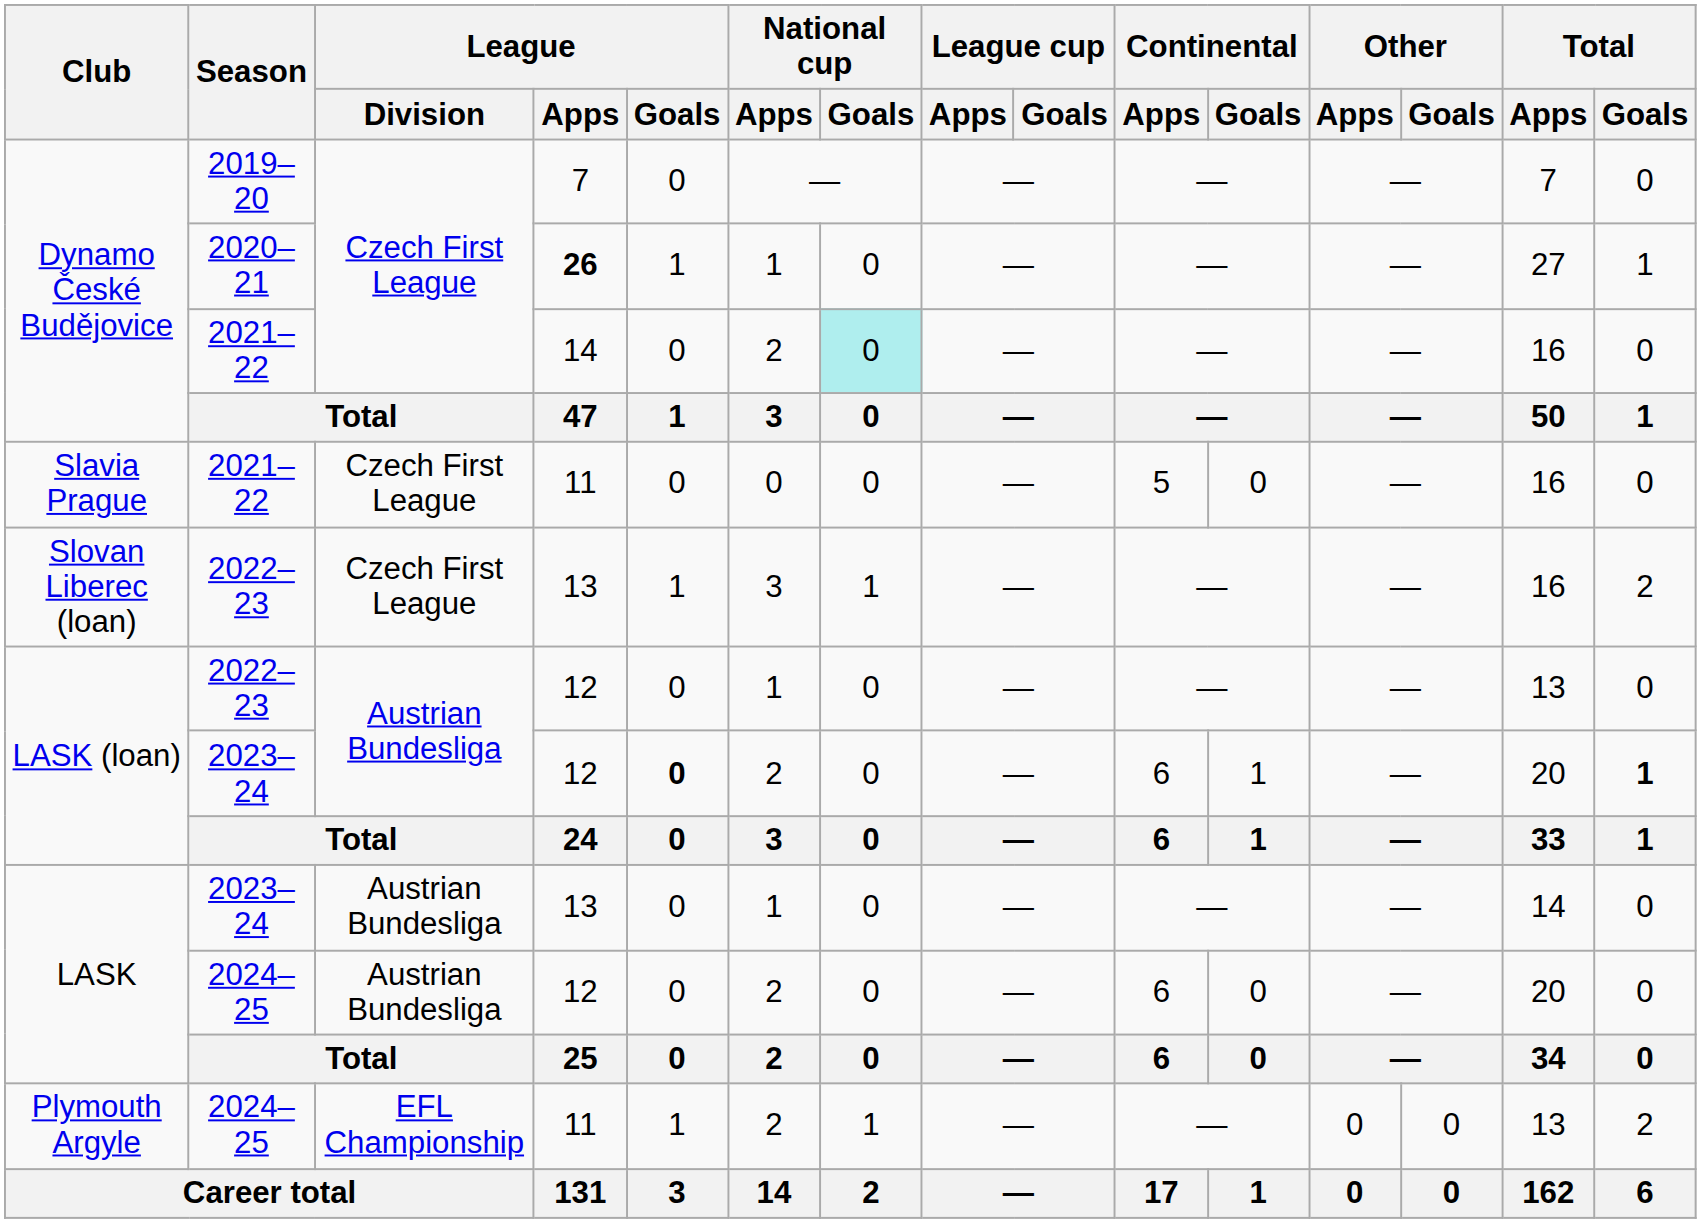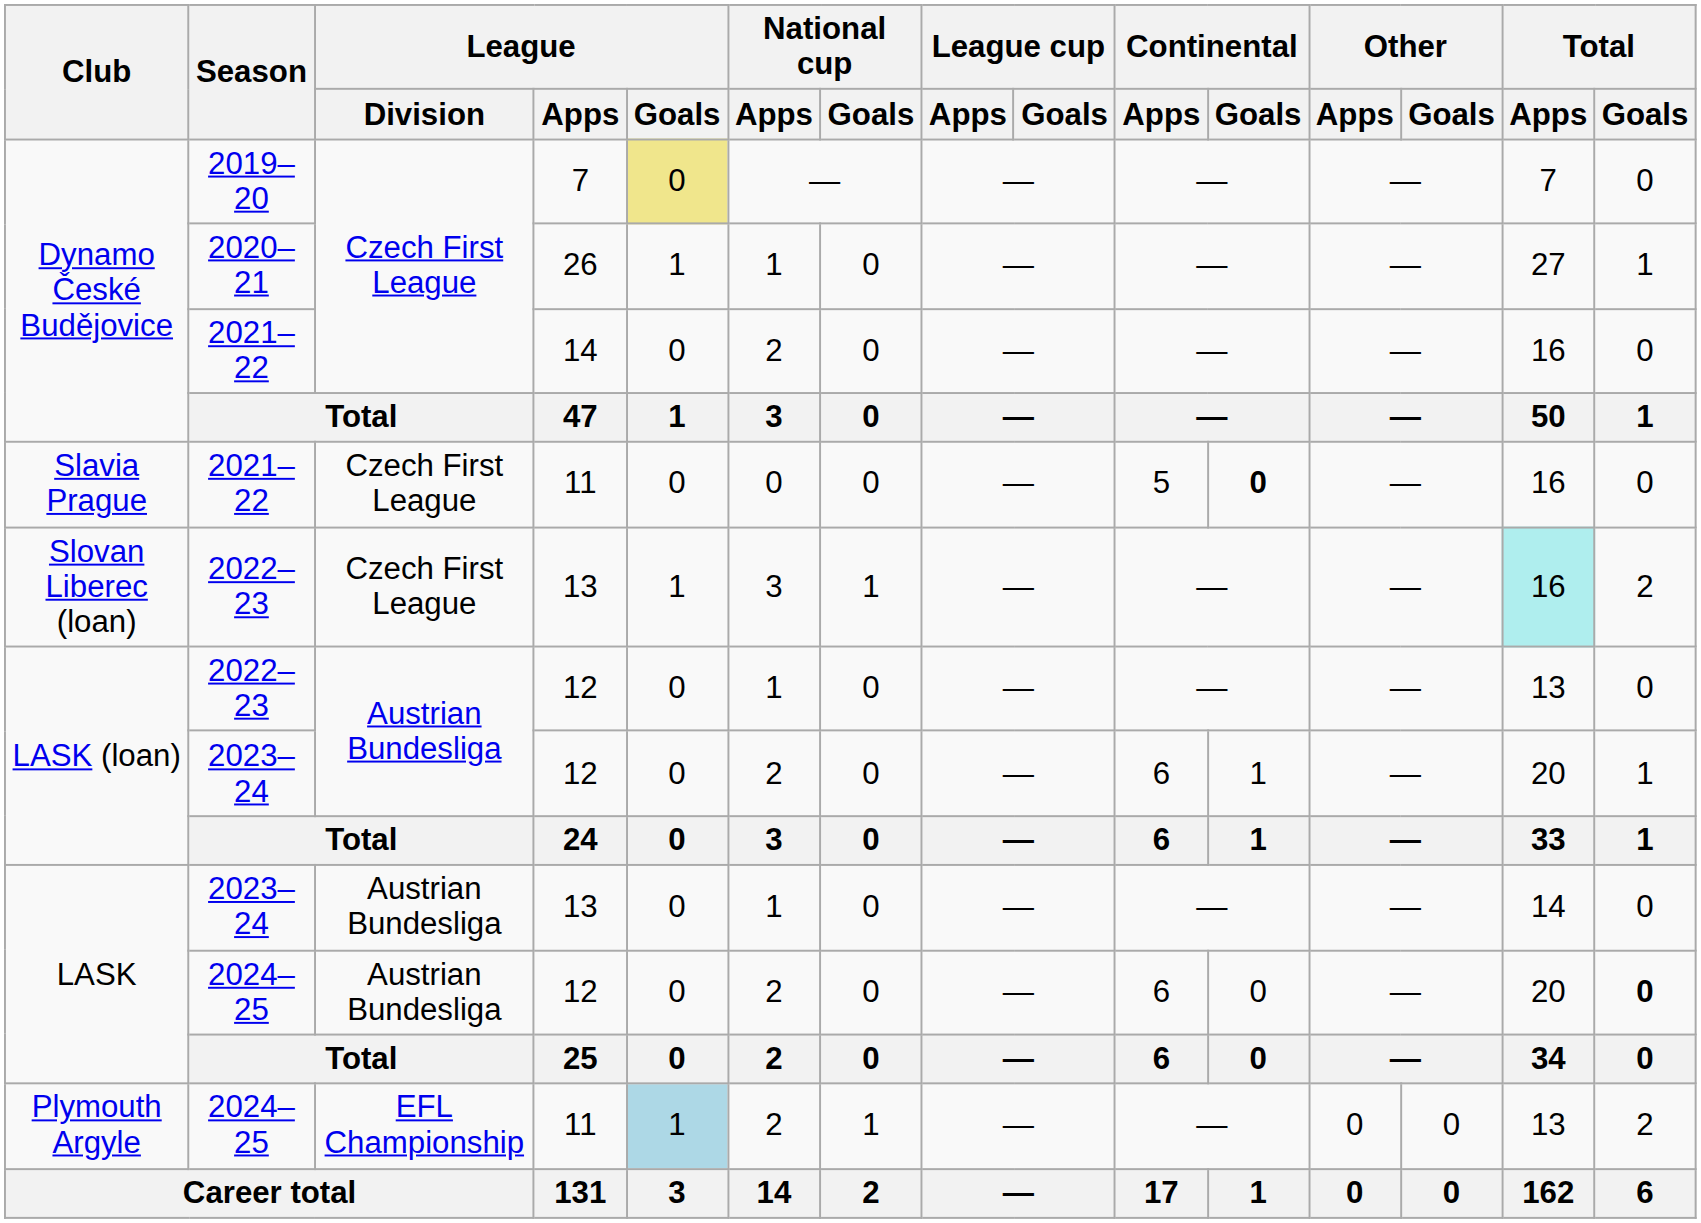(677, 180) no background -> (677, 180) khaki background
(580, 265) bold -> (580, 265) normal
(871, 350) paleturquoise background -> (871, 350) no background
(1258, 484) normal -> (1258, 484) bold
(1548, 586) no background -> (1548, 586) paleturquoise background
(677, 772) bold -> (677, 772) normal
(1645, 772) bold -> (1645, 772) normal
(1645, 991) normal -> (1645, 991) bold
(677, 1125) no background -> (677, 1125) lightblue background
